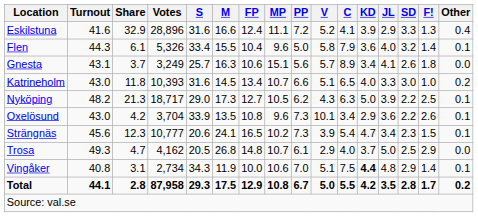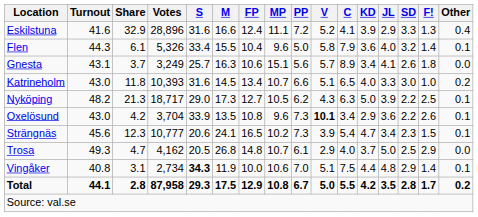(324, 116) normal -> (324, 116) bold
(199, 168) normal -> (199, 168) bold
(368, 168) bold -> (368, 168) normal
